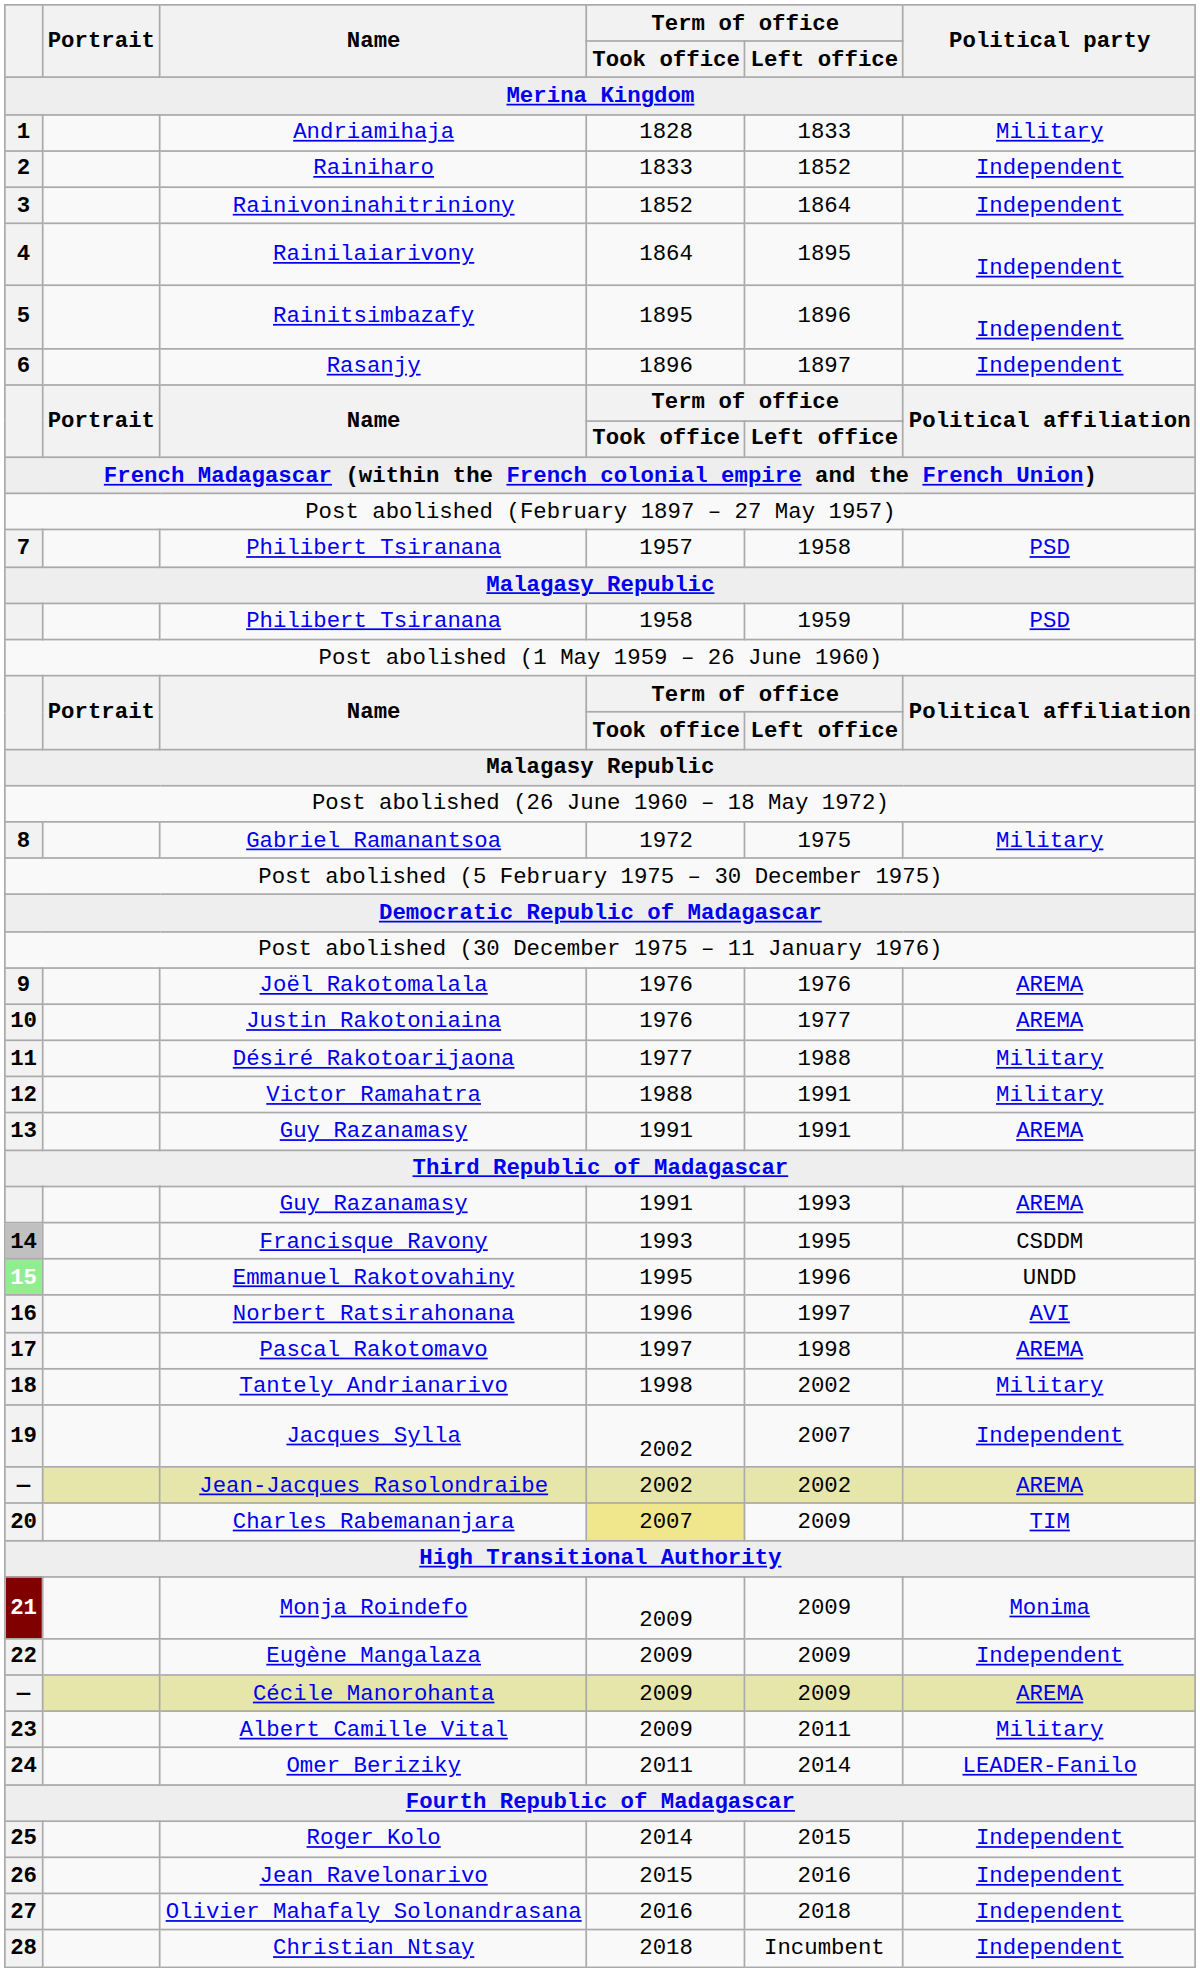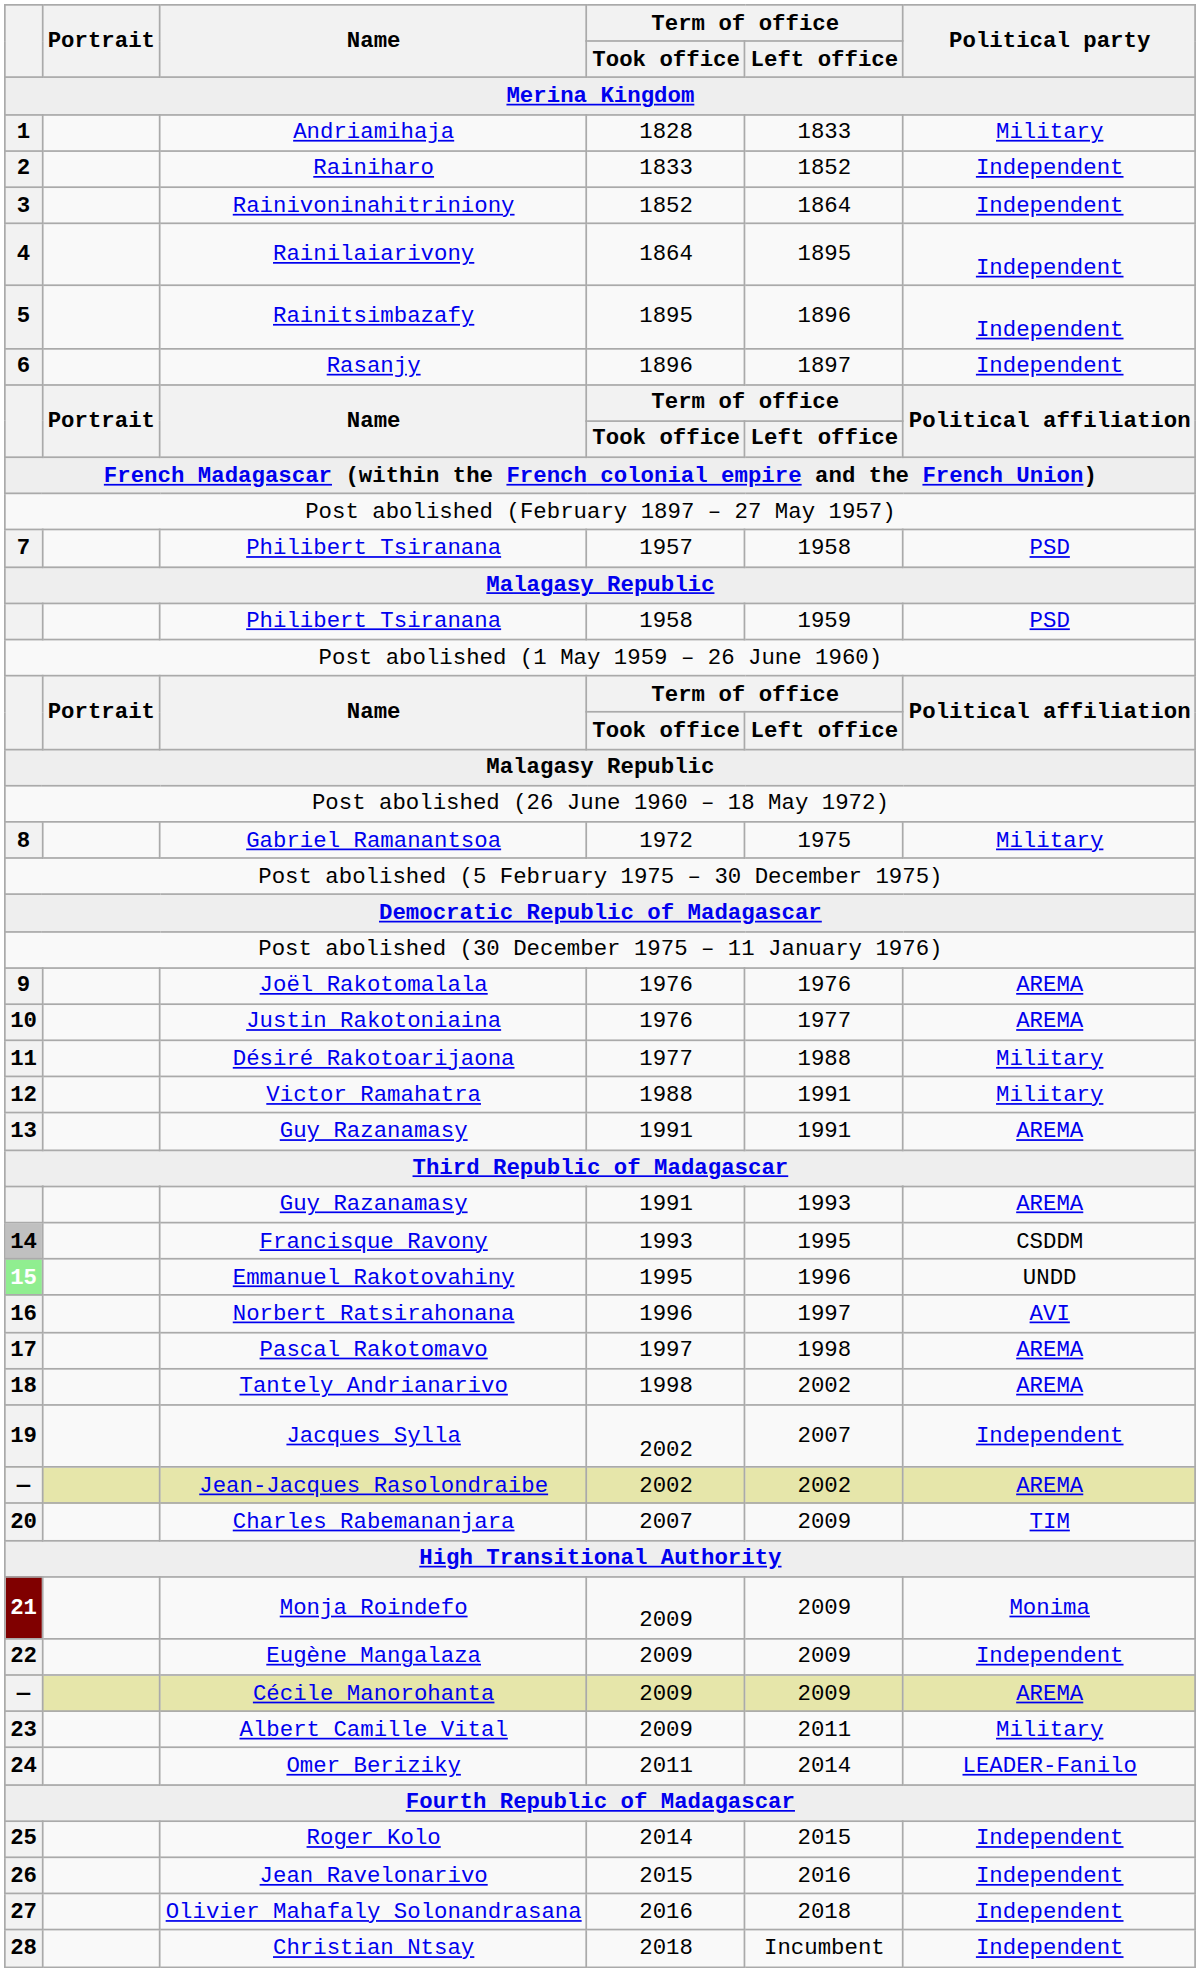(1050, 1387) Military -> (1050, 1387) AREMA
(666, 1522) khaki background -> (666, 1522) no background
